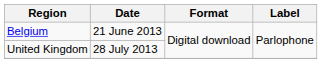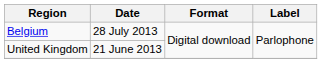(127, 31) 21 June 2013 -> (125, 31) 28 July 2013
(125, 49) 28 July 2013 -> (127, 49) 21 June 2013
